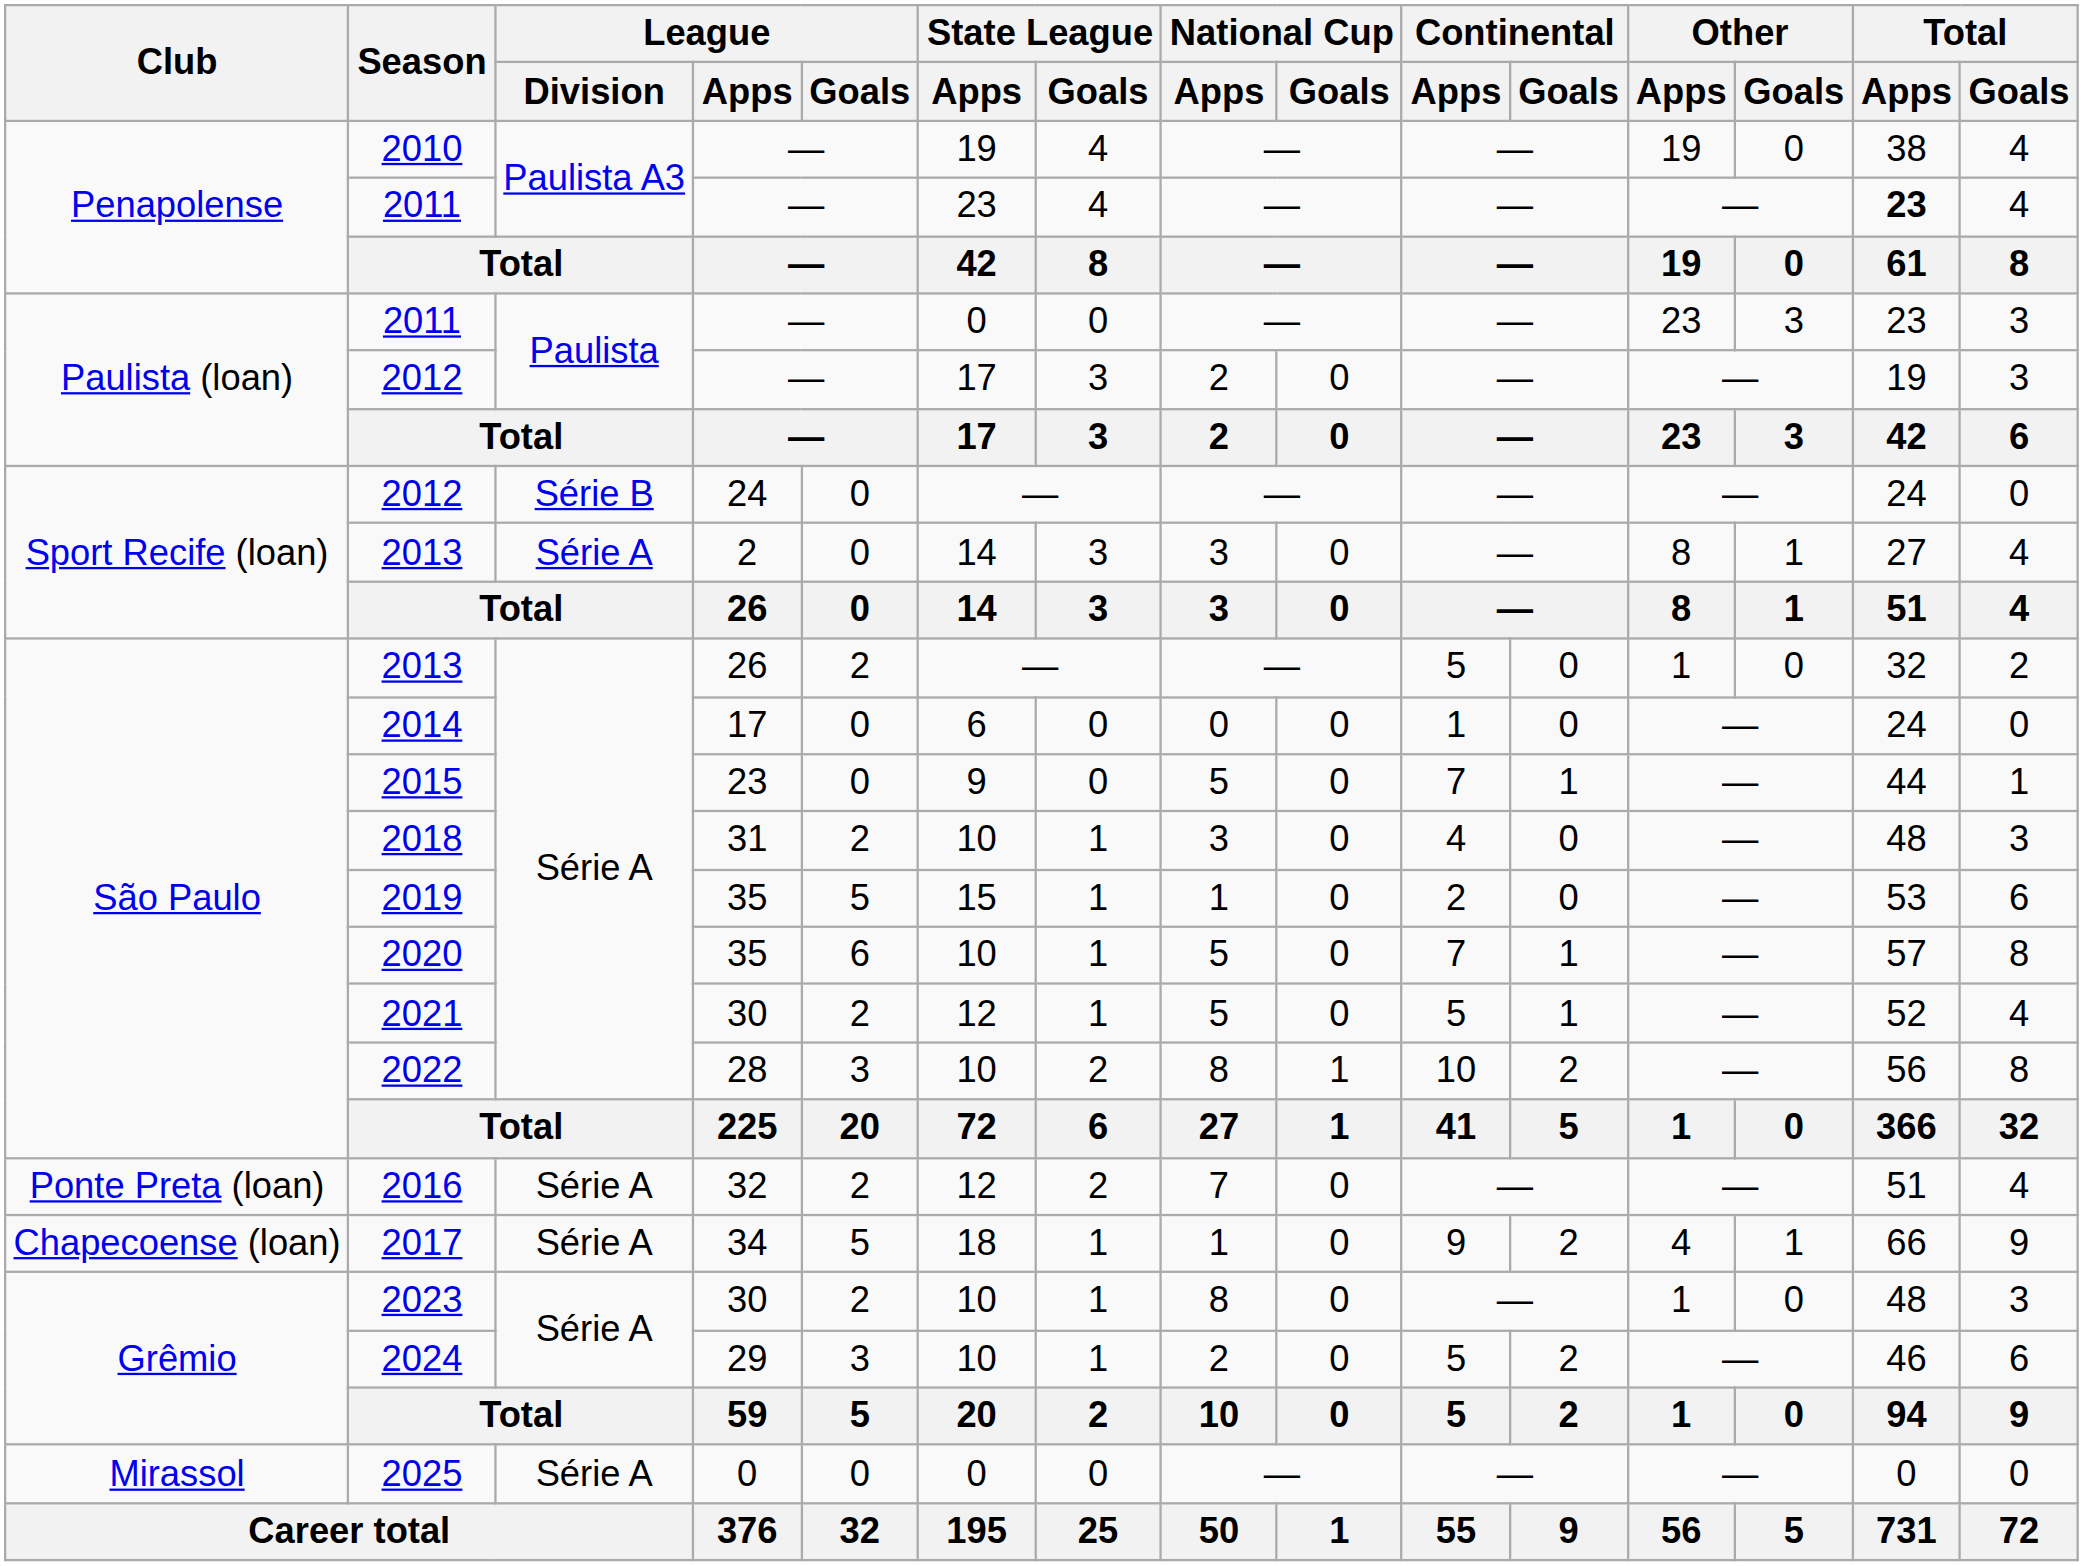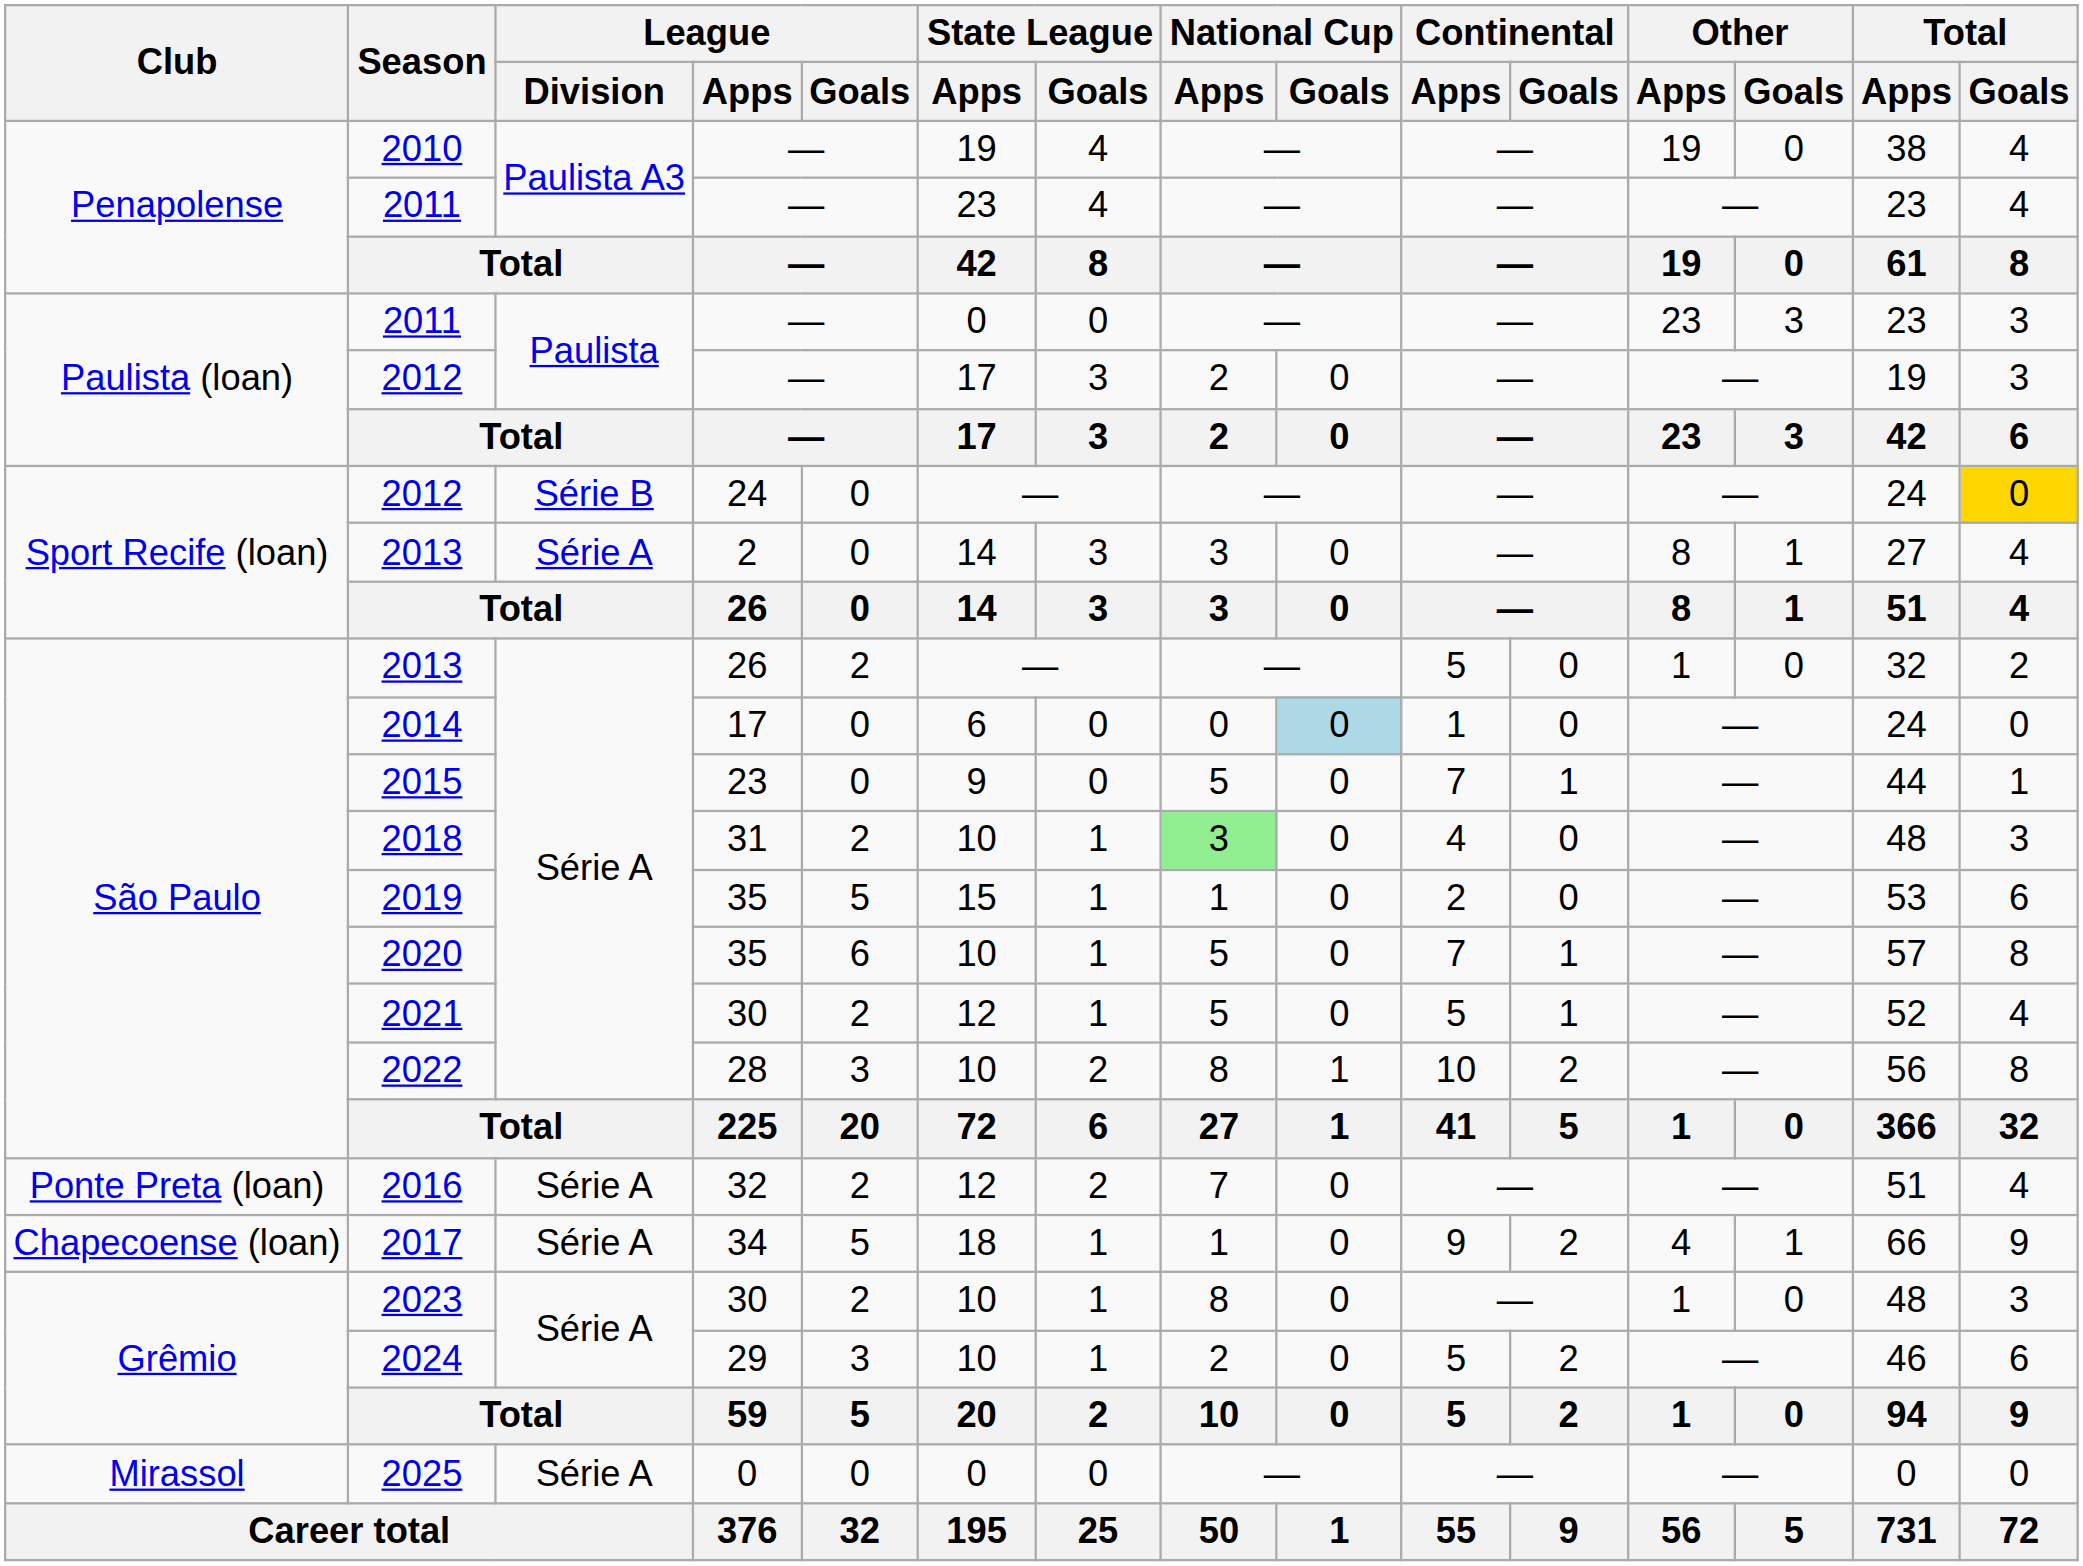(1906, 206) bold -> (1906, 206) normal
(2019, 494) no background -> (2019, 494) gold background
(1339, 724) no background -> (1339, 724) lightblue background
(1219, 839) no background -> (1219, 839) lightgreen background
